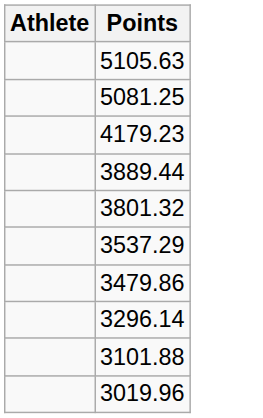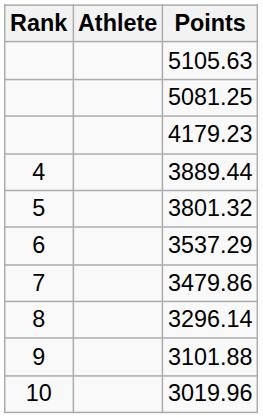+ column: (39, 23)
